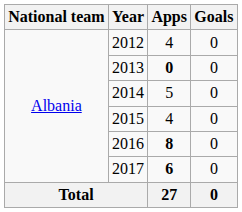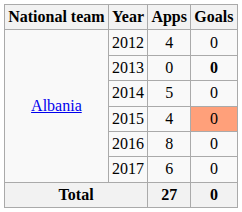(169, 67) bold -> (169, 67) normal
(214, 67) normal -> (214, 67) bold
(214, 118) no background -> (214, 118) lightsalmon background
(169, 144) bold -> (169, 144) normal
(169, 169) bold -> (169, 169) normal
